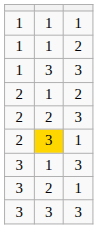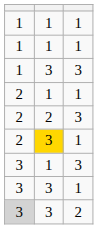(78, 46) 2 -> (78, 46) 1
(78, 93) 2 -> (78, 93) 1
(49, 188) 2 -> (49, 188) 3
(19, 211) no background -> (19, 211) lightgrey background
(78, 211) 3 -> (78, 211) 2
